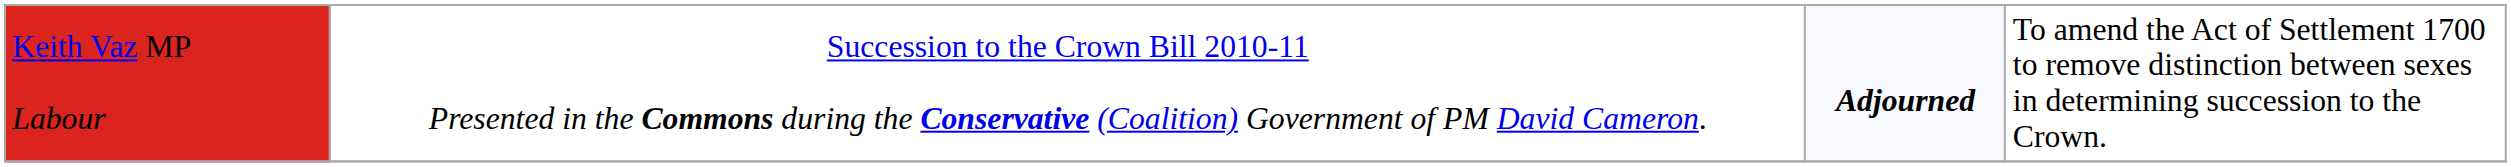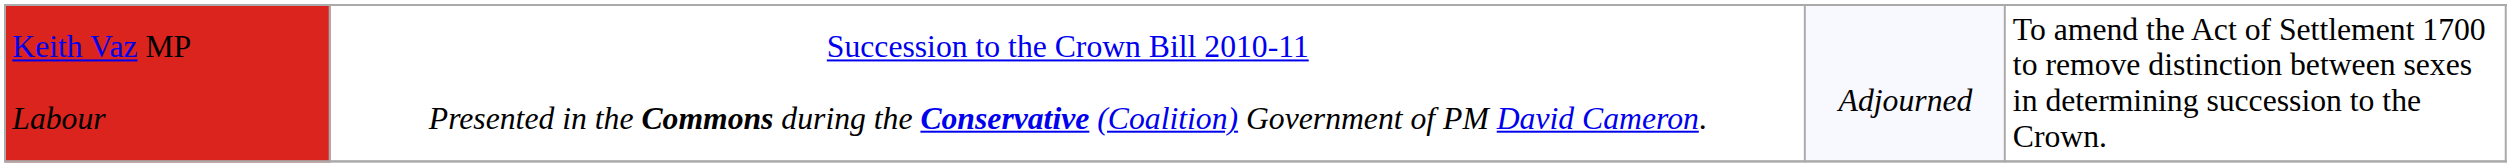(1906, 100) bold -> (1905, 100) normal
